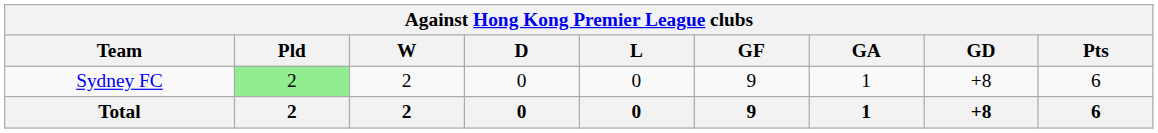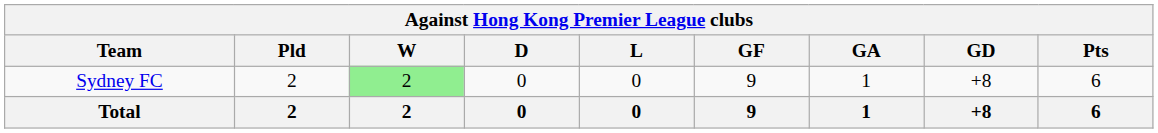(292, 81) lightgreen background -> (292, 81) no background
(407, 81) no background -> (407, 81) lightgreen background
